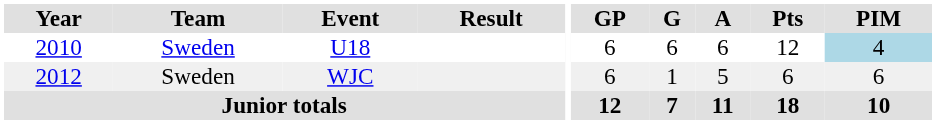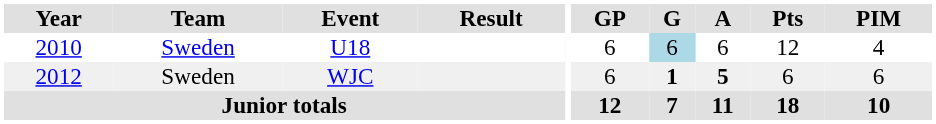(672, 47) no background -> (672, 47) lightblue background
(879, 47) lightblue background -> (879, 47) no background
(672, 76) normal -> (672, 76) bold
(723, 76) normal -> (723, 76) bold
